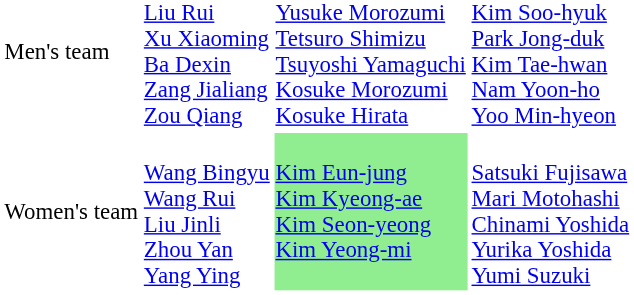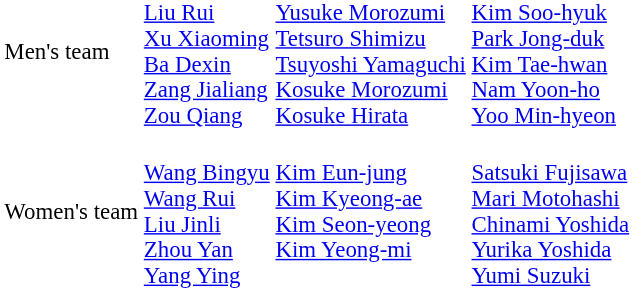(353, 211) lightgreen background -> (353, 211) no background
